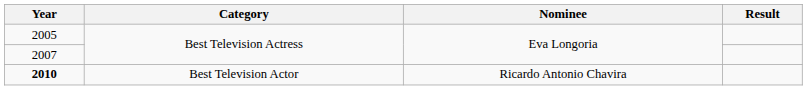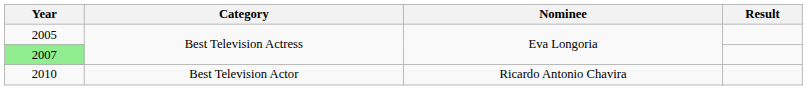(44, 54) no background -> (44, 54) lightgreen background
(44, 74) bold -> (44, 74) normal
